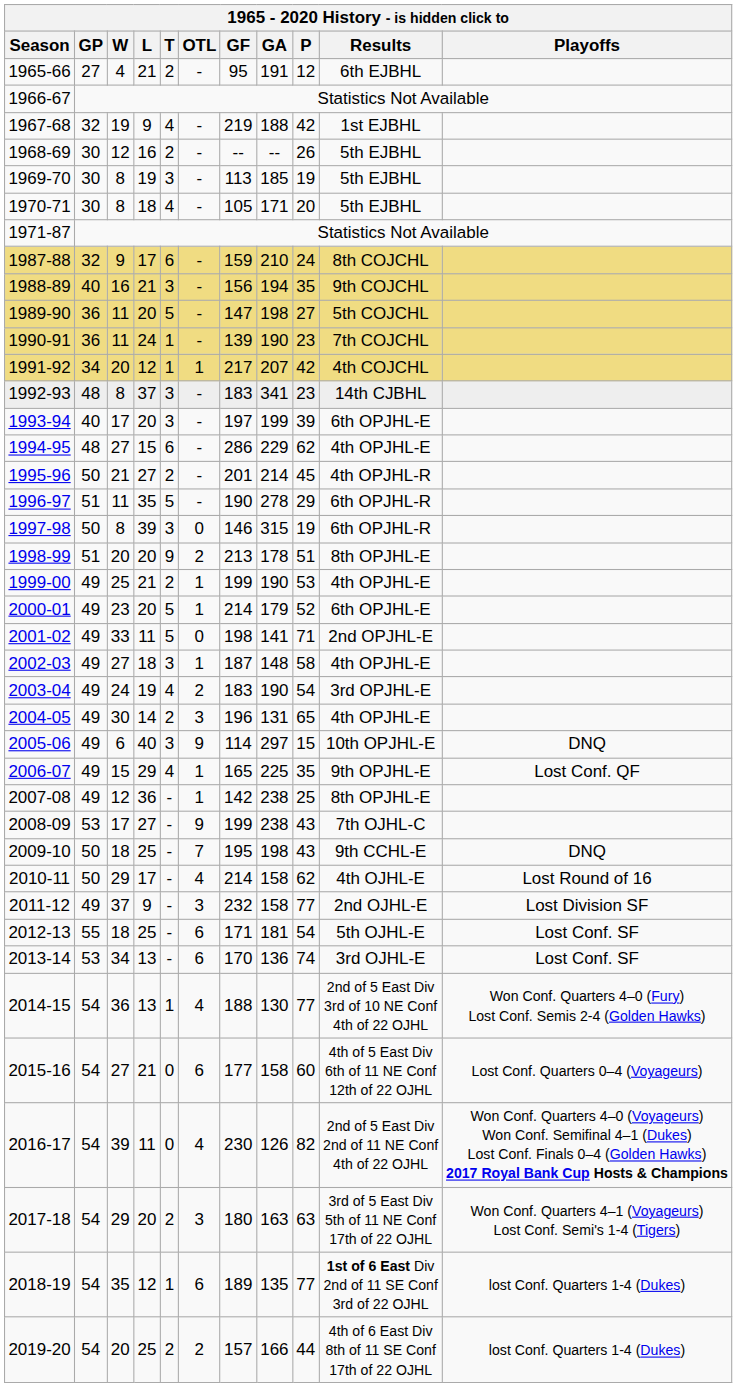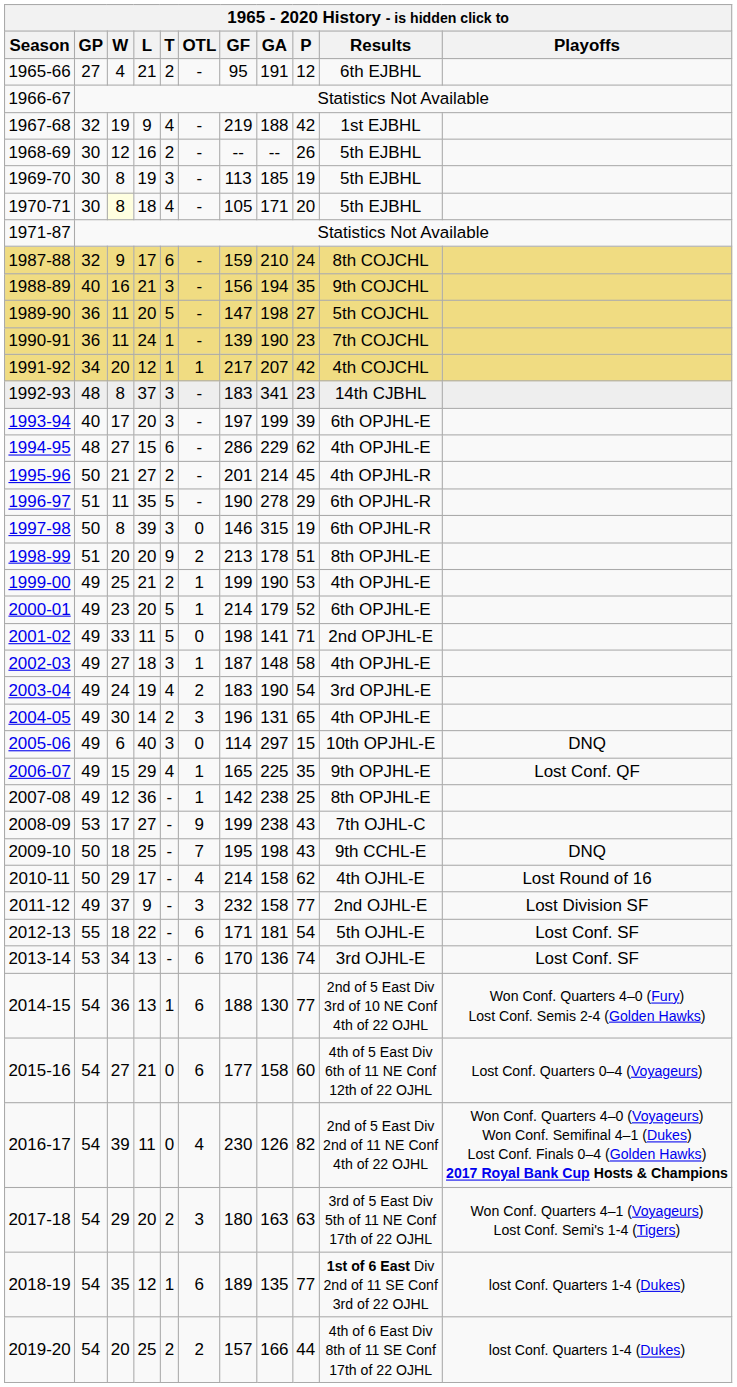(120, 206) no background -> (120, 206) lightyellow background
(199, 744) 9 -> (199, 744) 0
(147, 932) 25 -> (147, 932) 22
(199, 1005) 4 -> (199, 1005) 6
